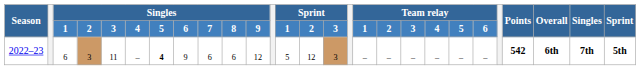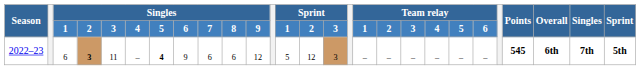(89, 58) normal -> (89, 57) bold
(518, 51) 542 -> (518, 51) 545
